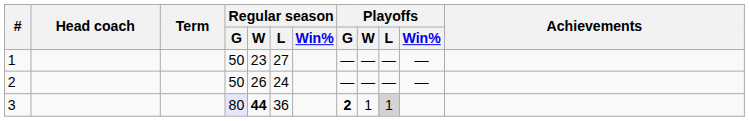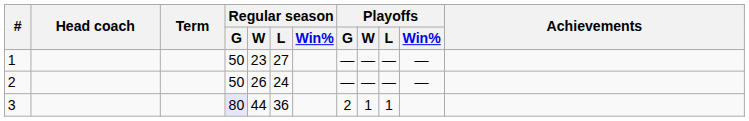(259, 105) bold -> (259, 105) normal
(347, 105) bold -> (347, 105) normal
(389, 105) lightgrey background -> (389, 105) no background
